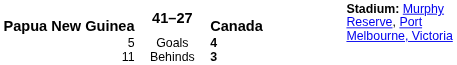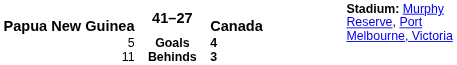(172, 50) normal -> (172, 50) bold
